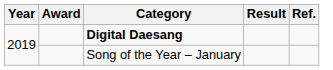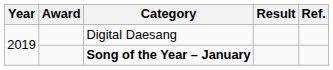(135, 34) bold -> (132, 34) normal
(164, 55) normal -> (169, 55) bold
